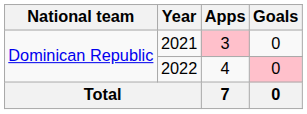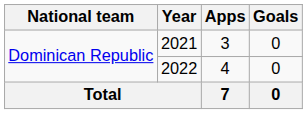(225, 43) pink background -> (225, 43) no background
(276, 69) pink background -> (276, 69) no background
